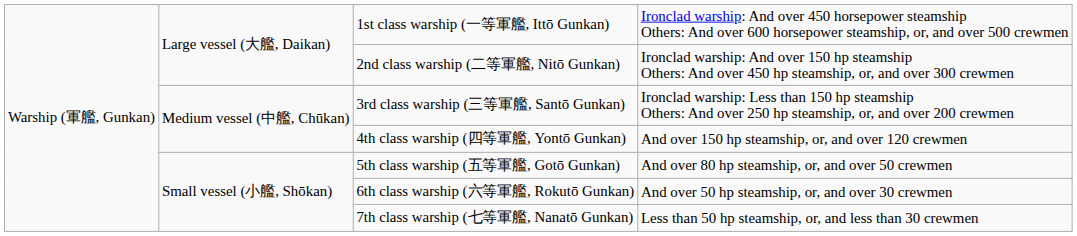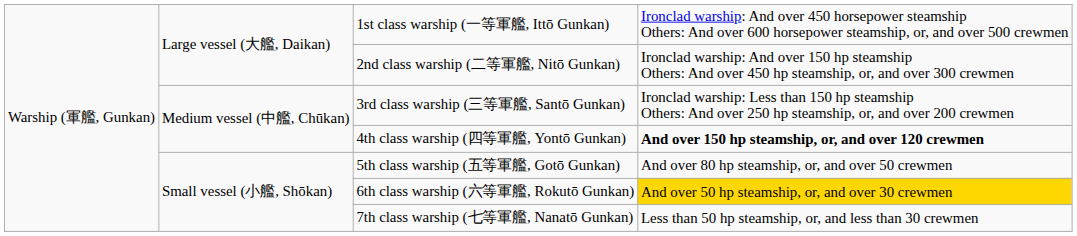(804, 138) normal -> (812, 138) bold
(797, 191) no background -> (797, 191) gold background
